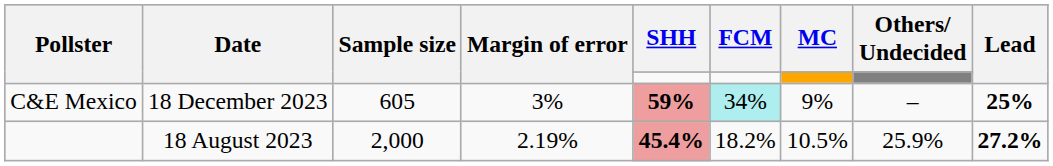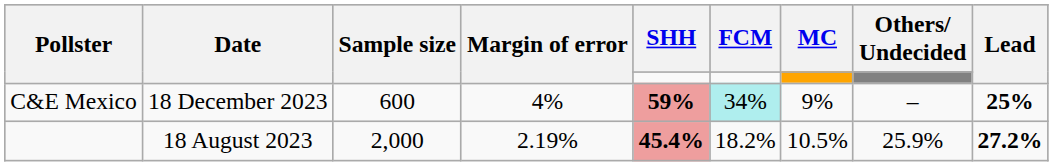(397, 102) 605 -> (397, 102) 600
(547, 102) 3% -> (547, 102) 4%
